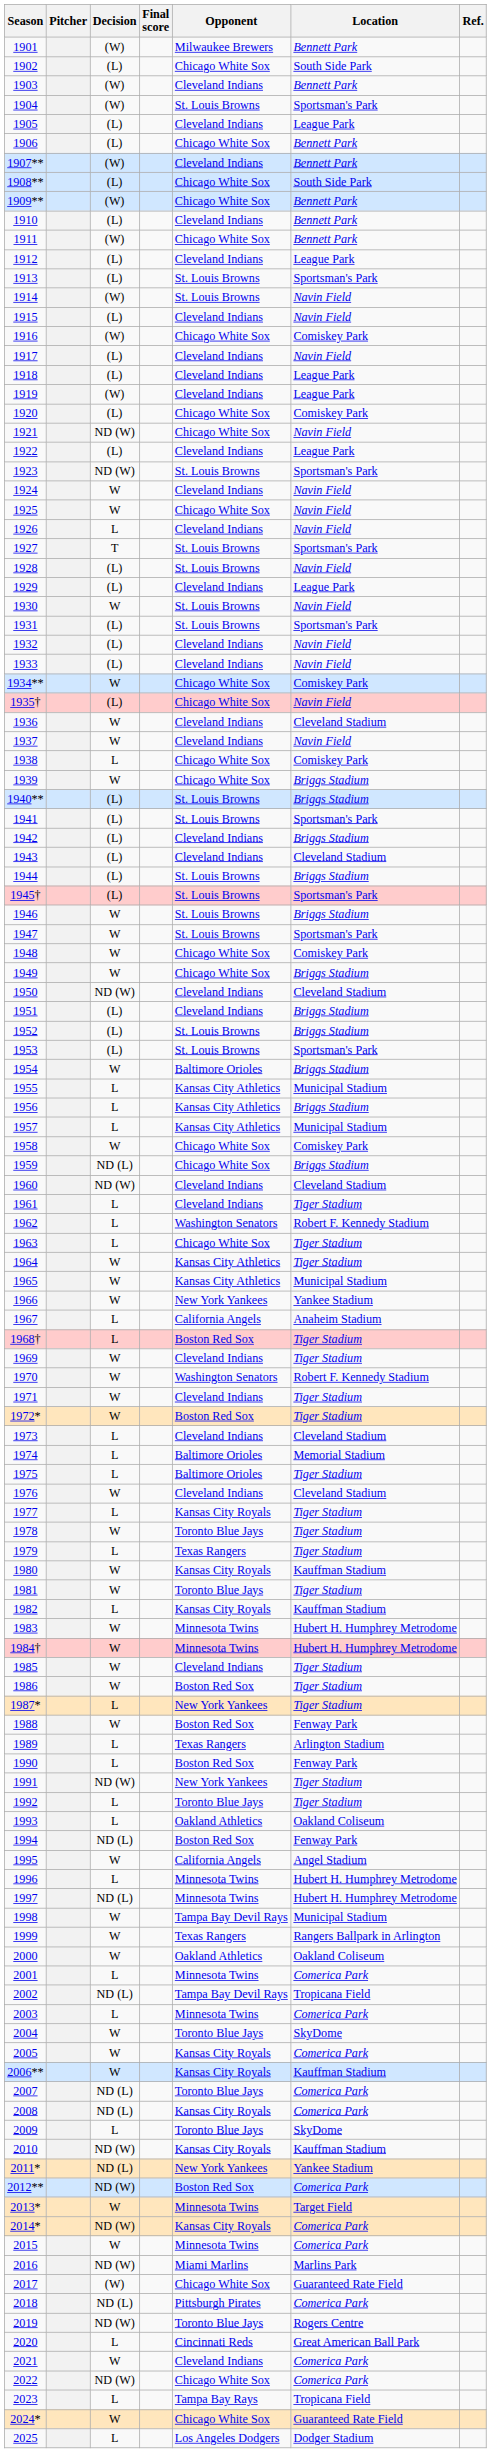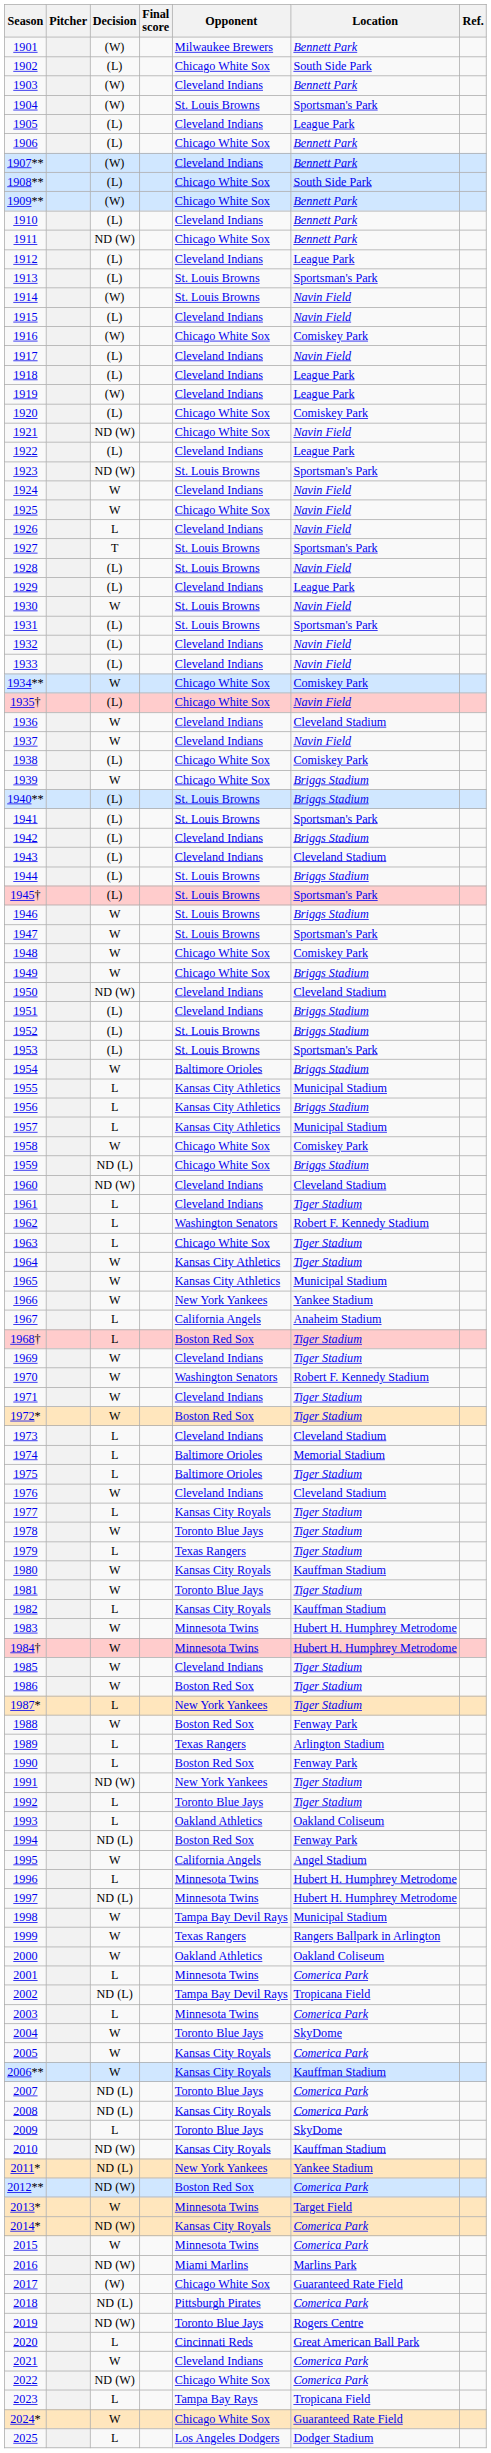(115, 239) (W) -> (115, 239) ND (W)
(115, 760) L -> (115, 760) (L)
